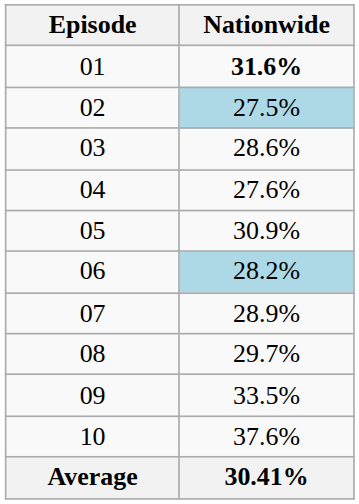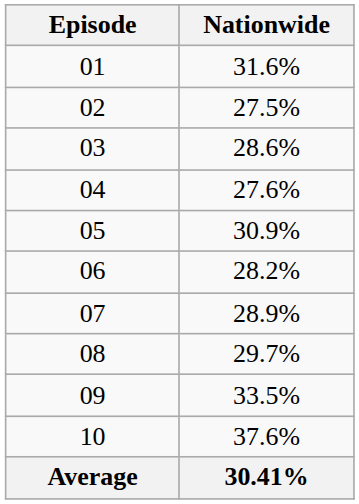(267, 66) bold -> (267, 66) normal
(267, 107) lightblue background -> (267, 107) no background
(267, 271) lightblue background -> (267, 271) no background
